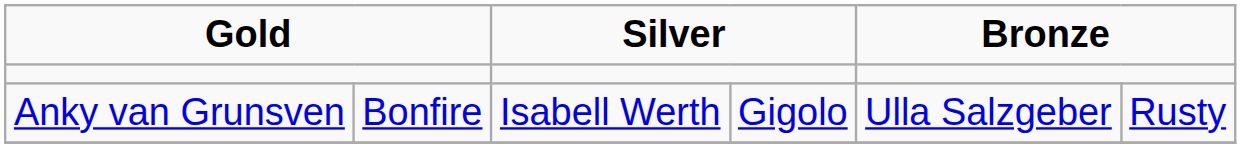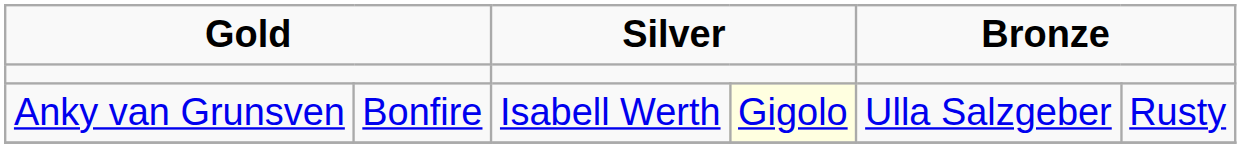(793, 112) no background -> (793, 112) lightyellow background
